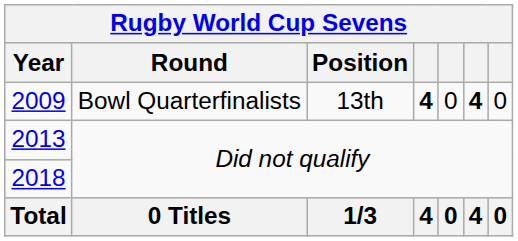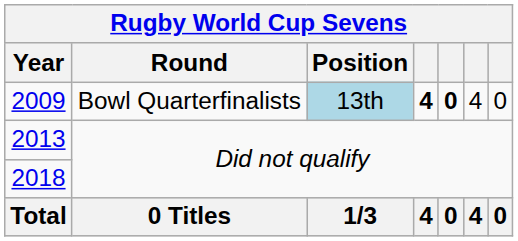(360, 100) no background -> (360, 100) lightblue background
(451, 100) normal -> (451, 100) bold
(475, 100) bold -> (475, 100) normal
